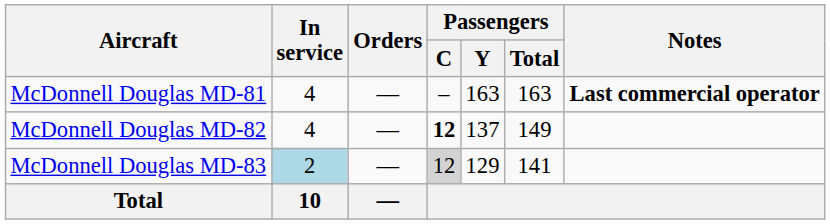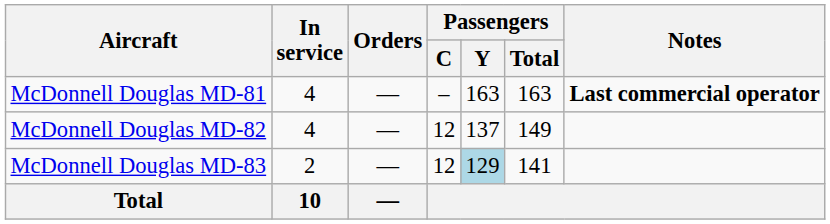(444, 129) bold -> (444, 129) normal
(310, 165) lightblue background -> (310, 165) no background
(444, 165) lightgrey background -> (444, 165) no background
(483, 165) no background -> (483, 165) lightblue background
